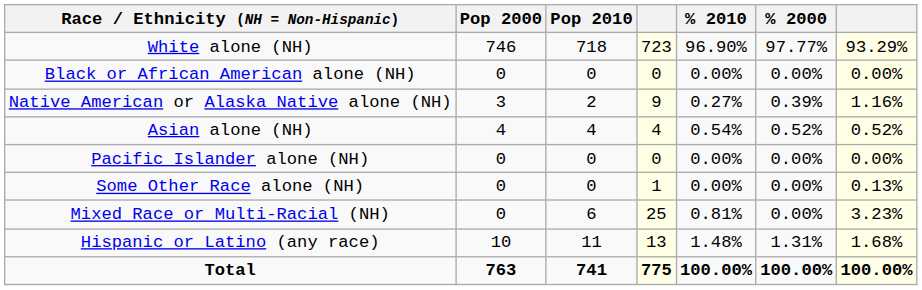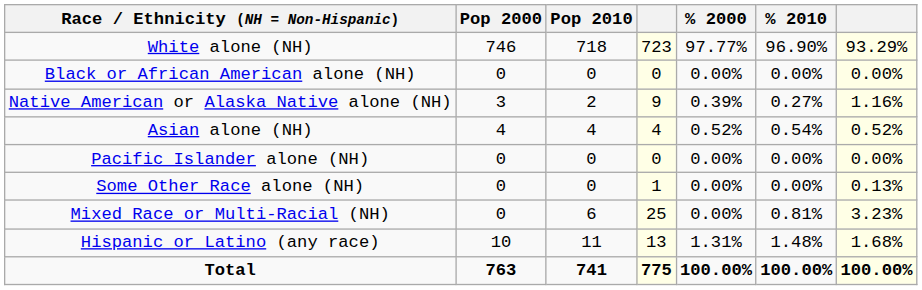columns swapped: (796, 19) <-> (716, 19)
